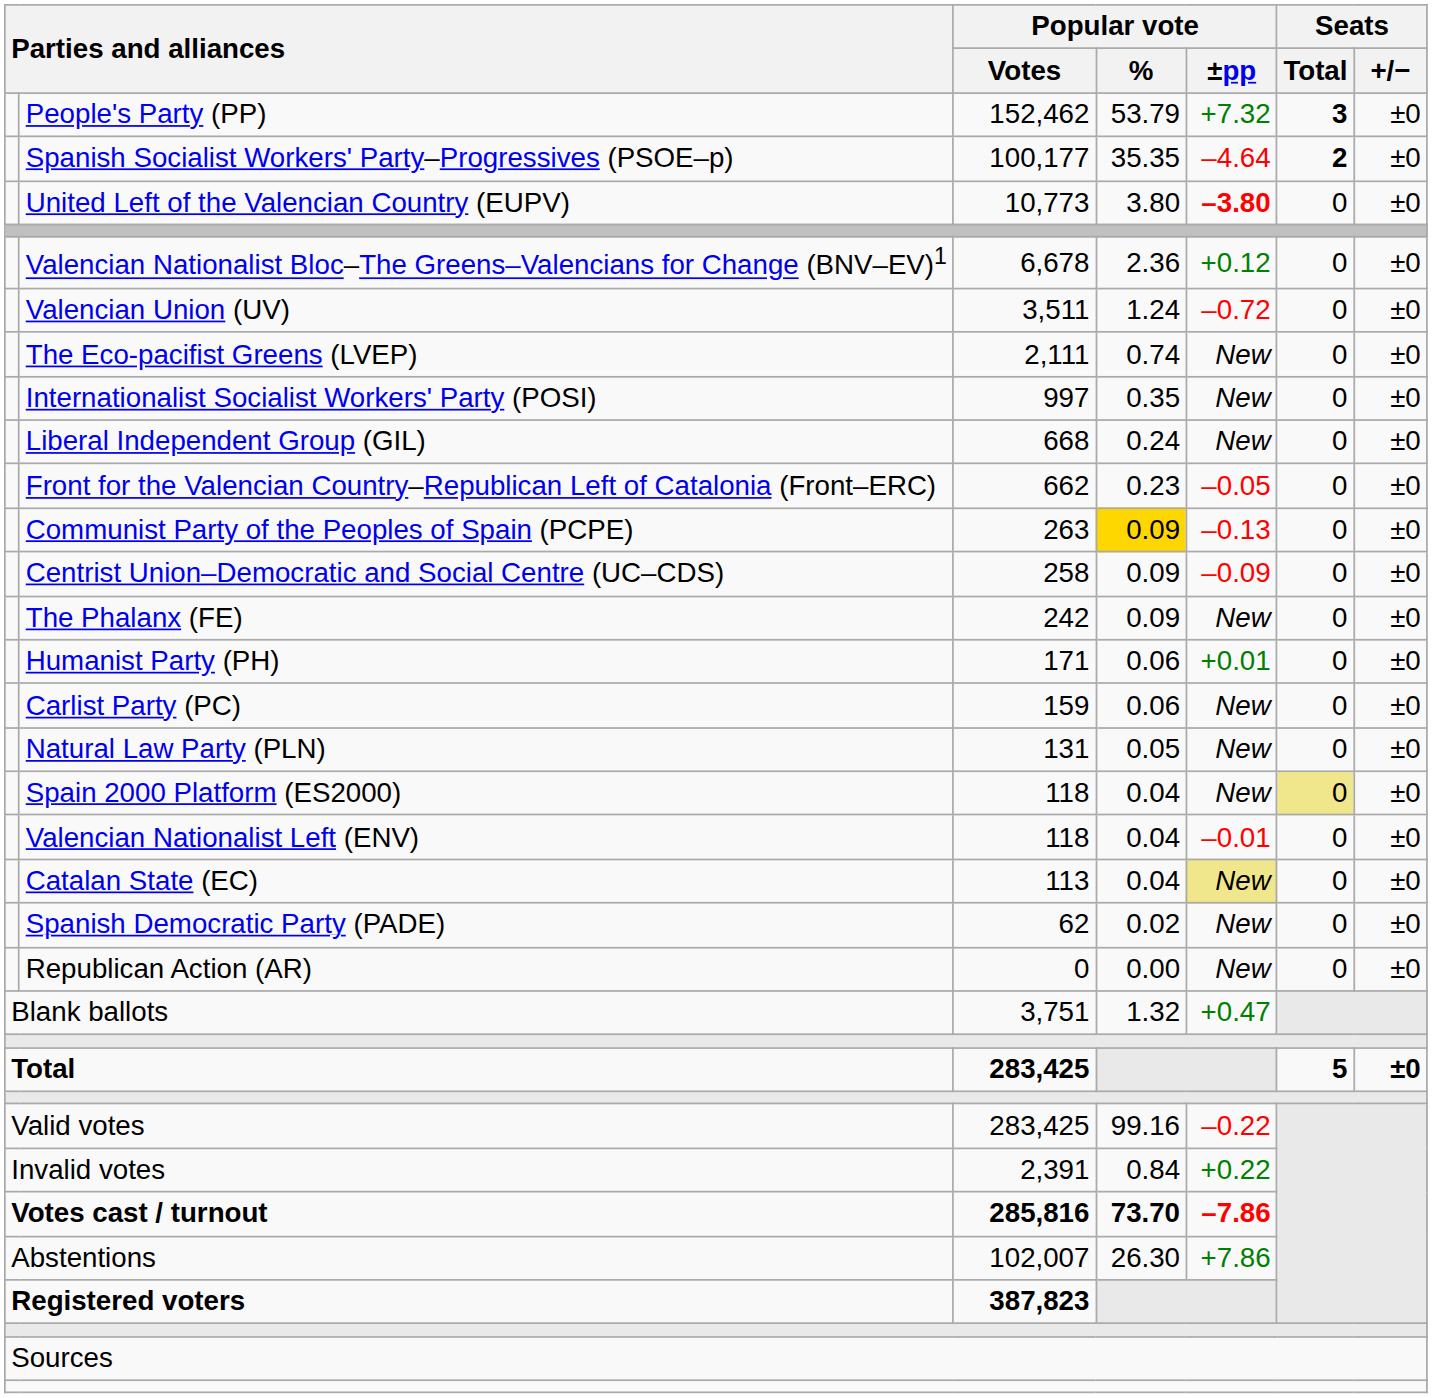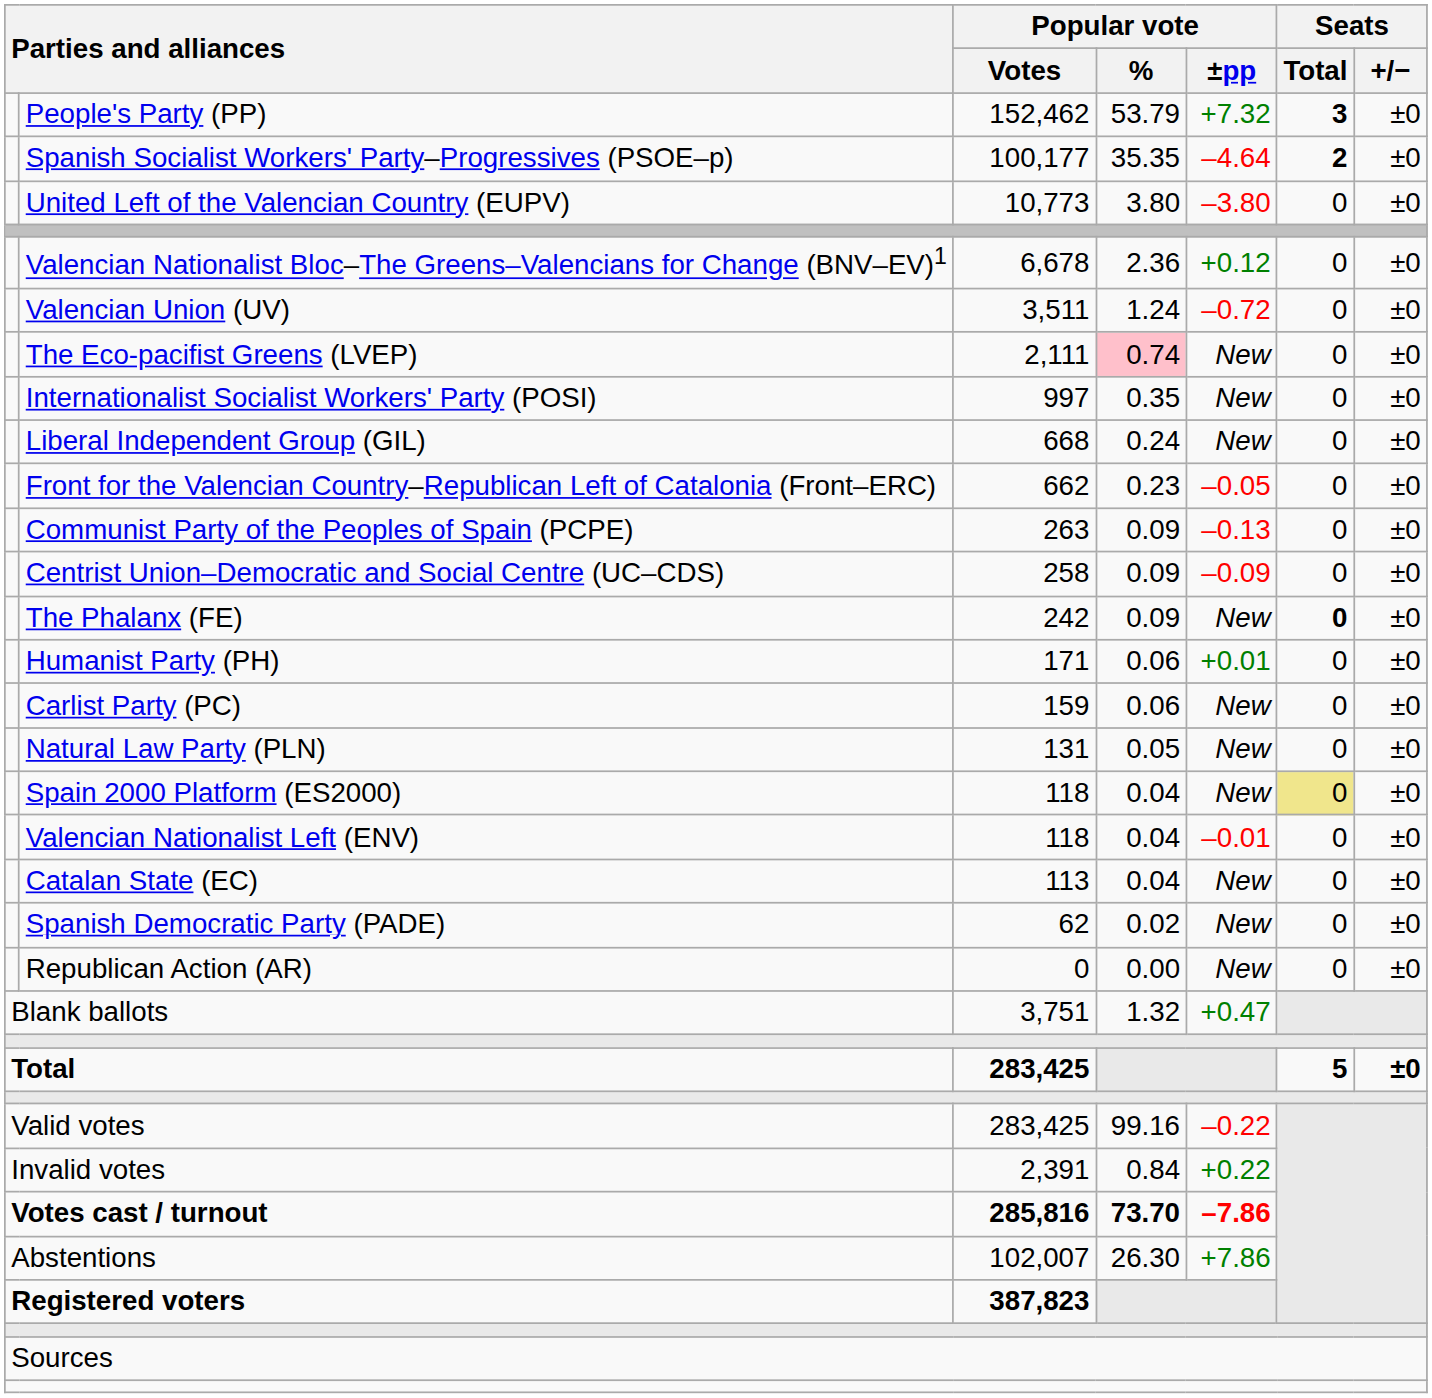(1236, 202) bold -> (1236, 202) normal
(1153, 353) no background -> (1153, 353) pink background
(1153, 529) gold background -> (1153, 529) no background
(1340, 617) normal -> (1340, 617) bold
(1243, 880) khaki background -> (1243, 880) no background
